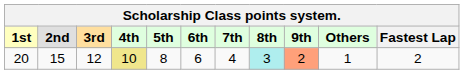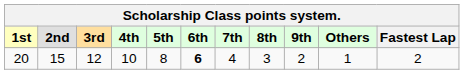(129, 59) khaki background -> (129, 59) no background
(198, 59) normal -> (198, 59) bold
(267, 59) paleturquoise background -> (267, 59) no background
(301, 59) lightsalmon background -> (301, 59) no background
